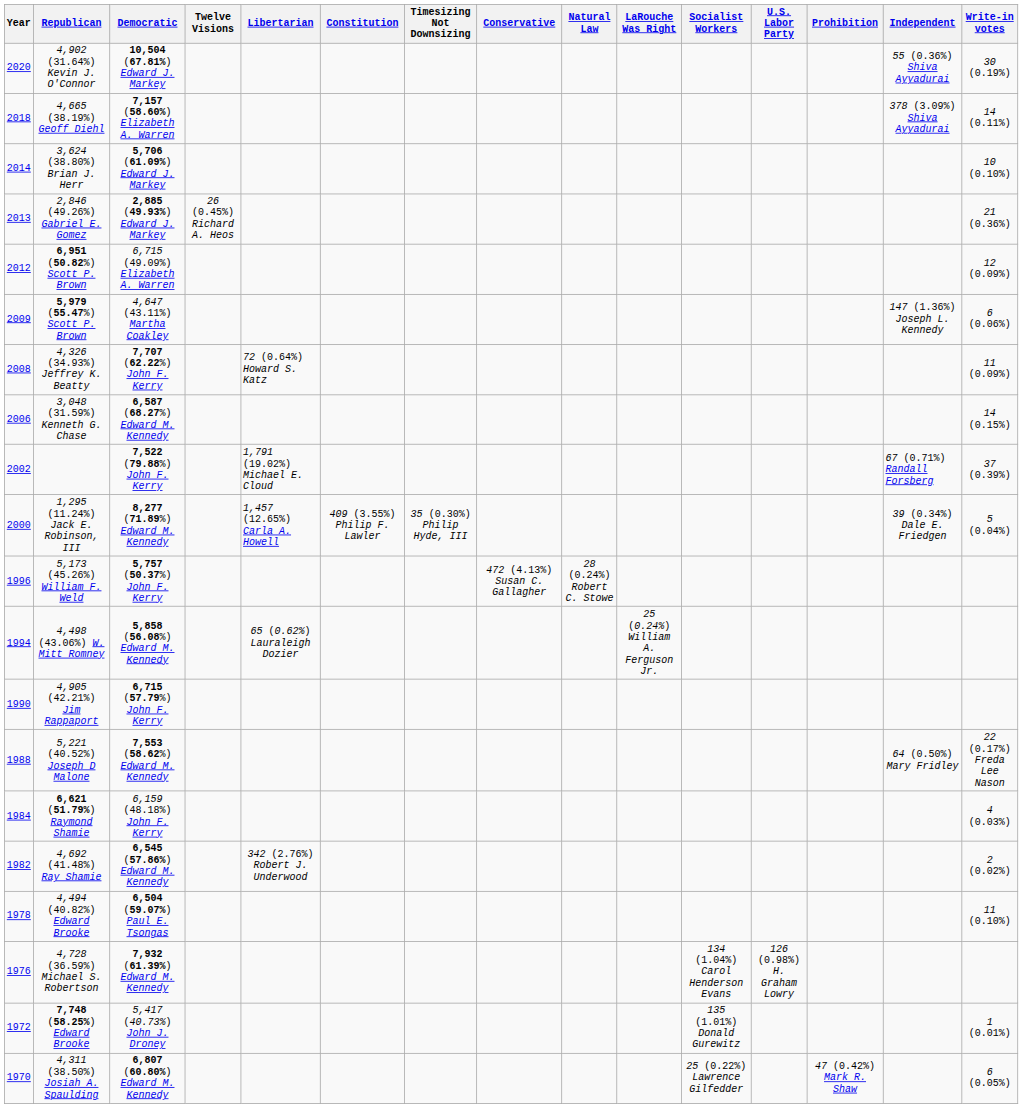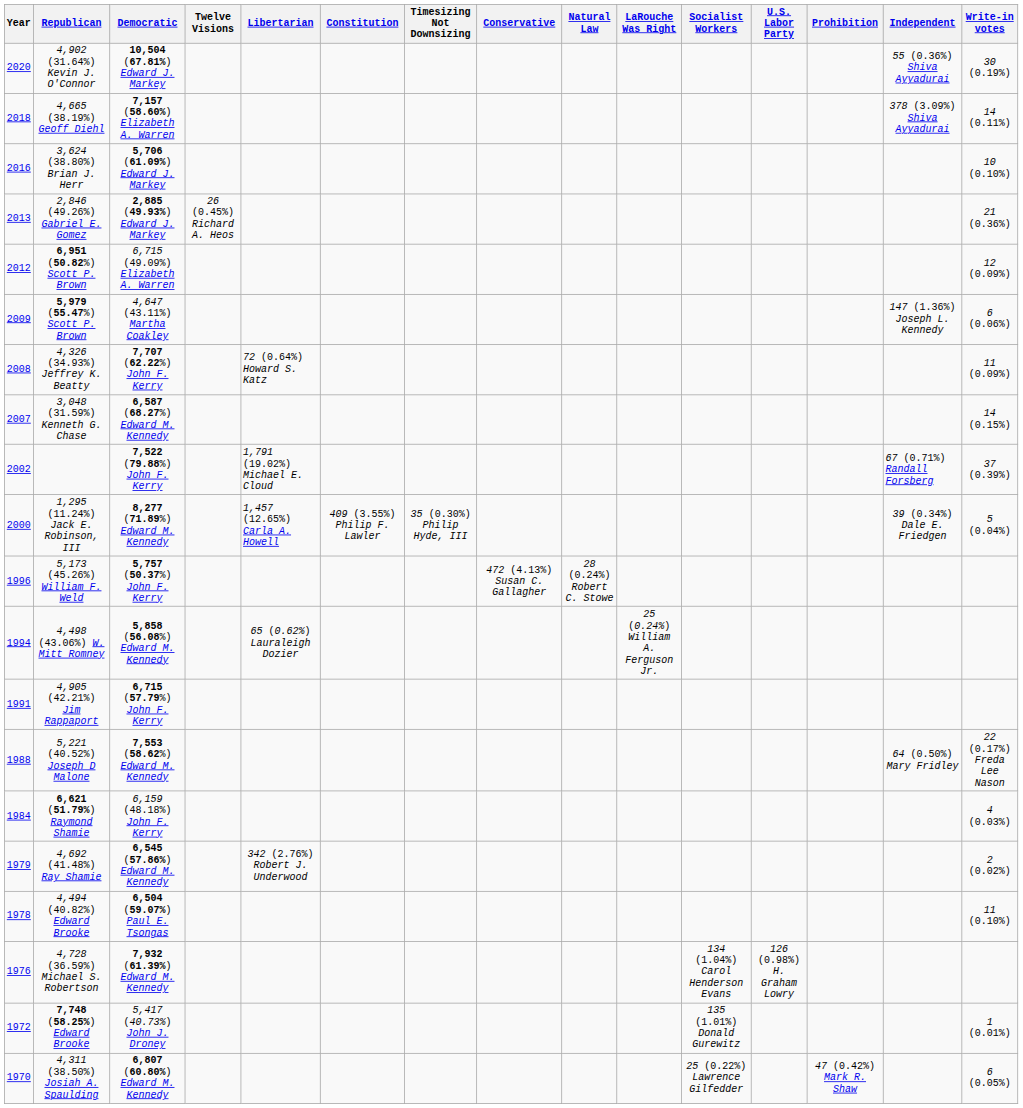(19, 169) 2014 -> (19, 169) 2016
(19, 420) 2006 -> (19, 420) 2007
(19, 705) 1990 -> (19, 705) 1991
(19, 867) 1982 -> (19, 867) 1979
